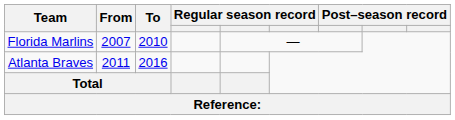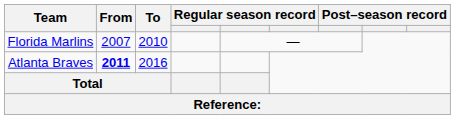(116, 63) normal -> (116, 63) bold
